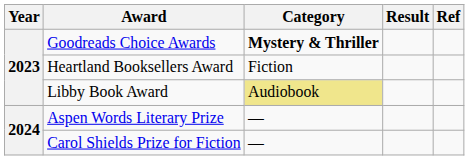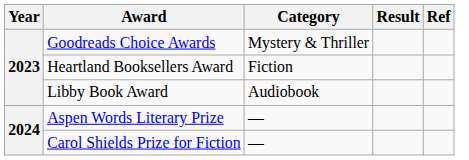(313, 42) bold -> (309, 42) normal
(284, 92) khaki background -> (284, 92) no background
